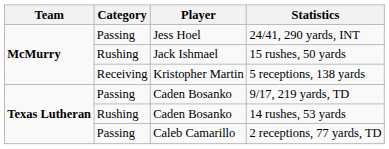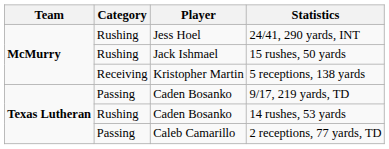(116, 34) Passing -> (118, 34) Rushing
